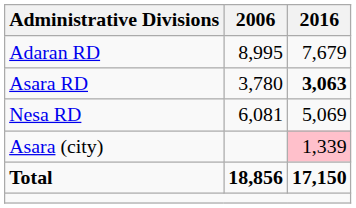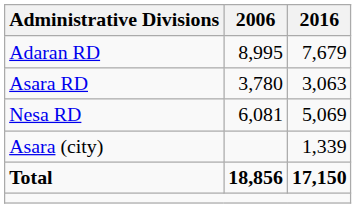(324, 83) bold -> (324, 83) normal
(324, 146) pink background -> (324, 146) no background
